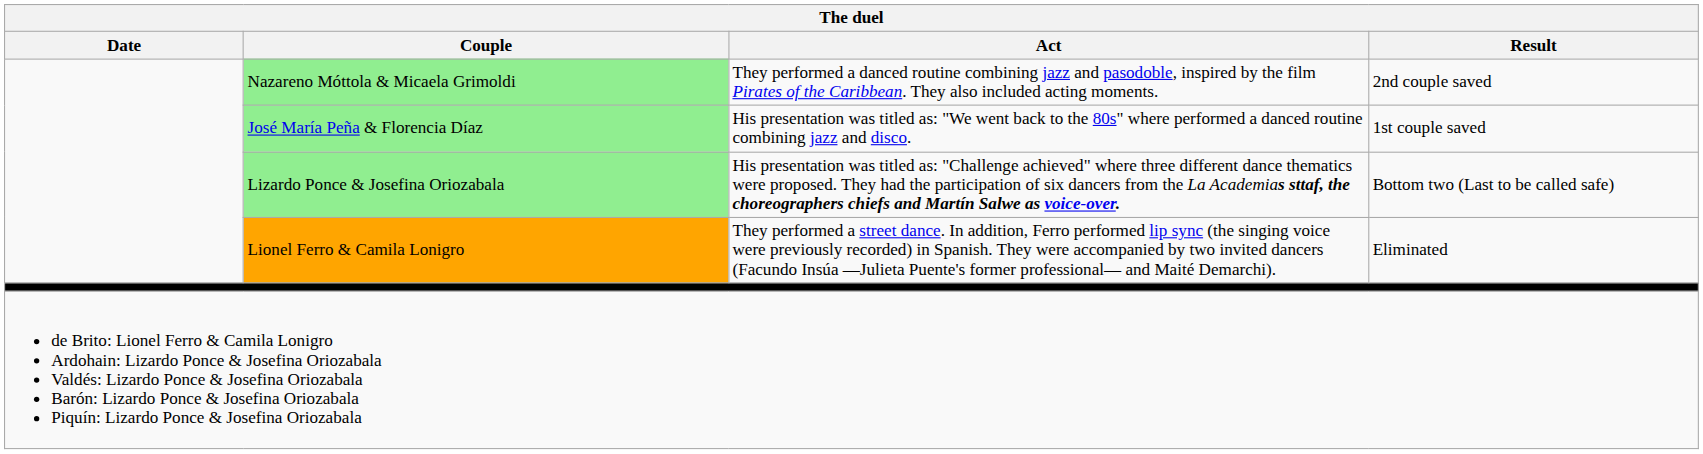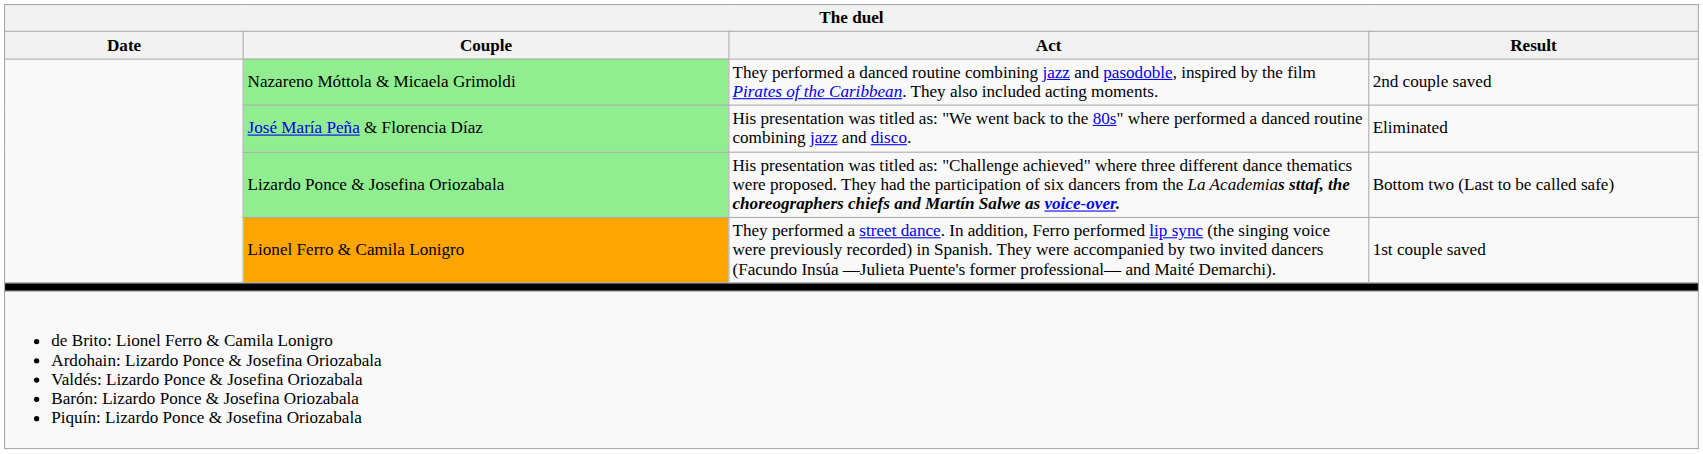(1429, 128) 1st couple saved -> (1410, 128) Eliminated
(1410, 250) Eliminated -> (1429, 250) 1st couple saved
